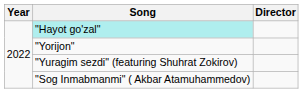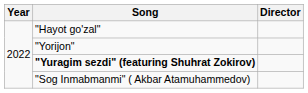(68, 29) paleturquoise background -> (68, 29) no background
(136, 63) normal -> (145, 63) bold
